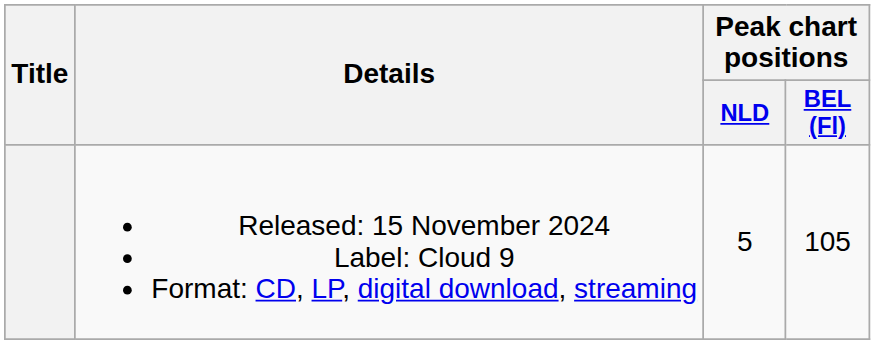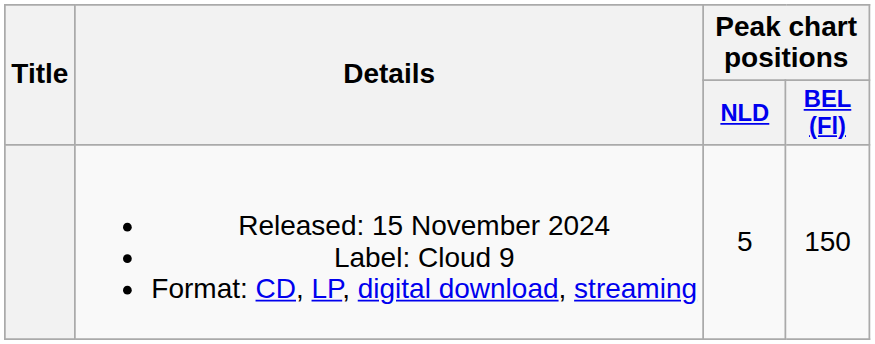(827, 241) 105 -> (827, 241) 150
